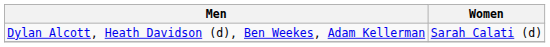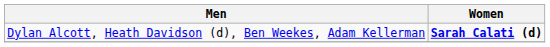(486, 33) normal -> (486, 33) bold
